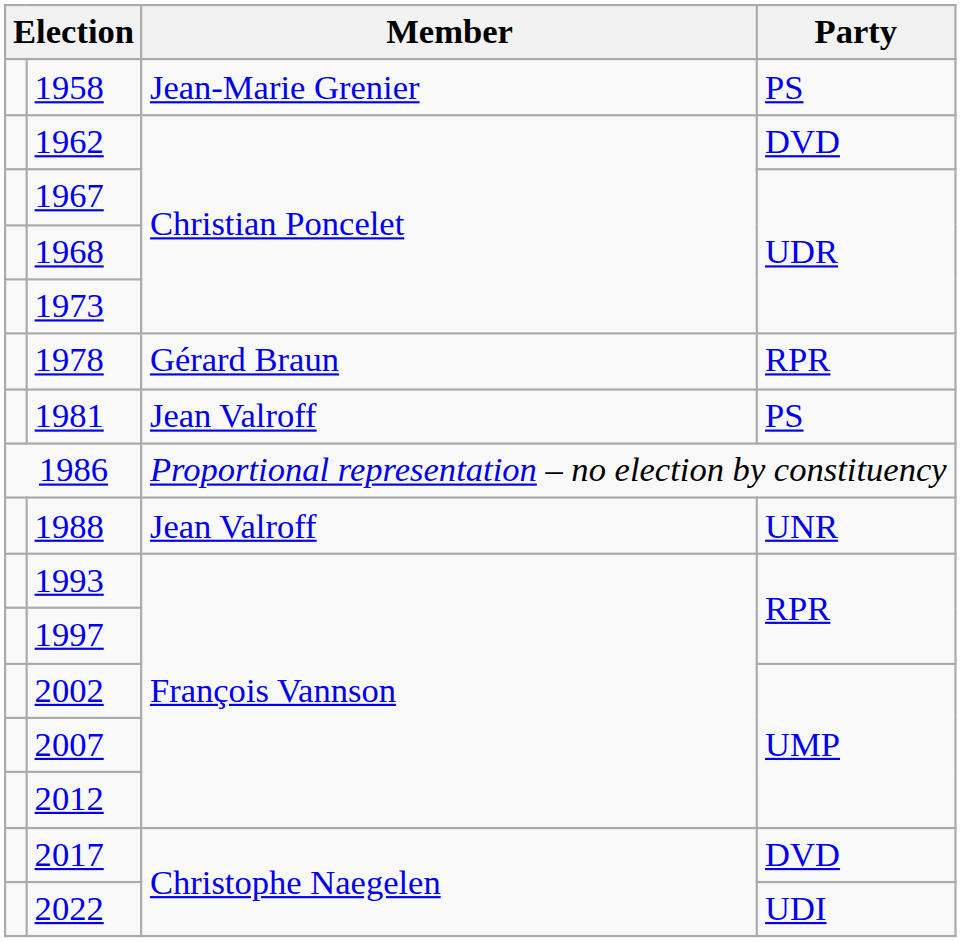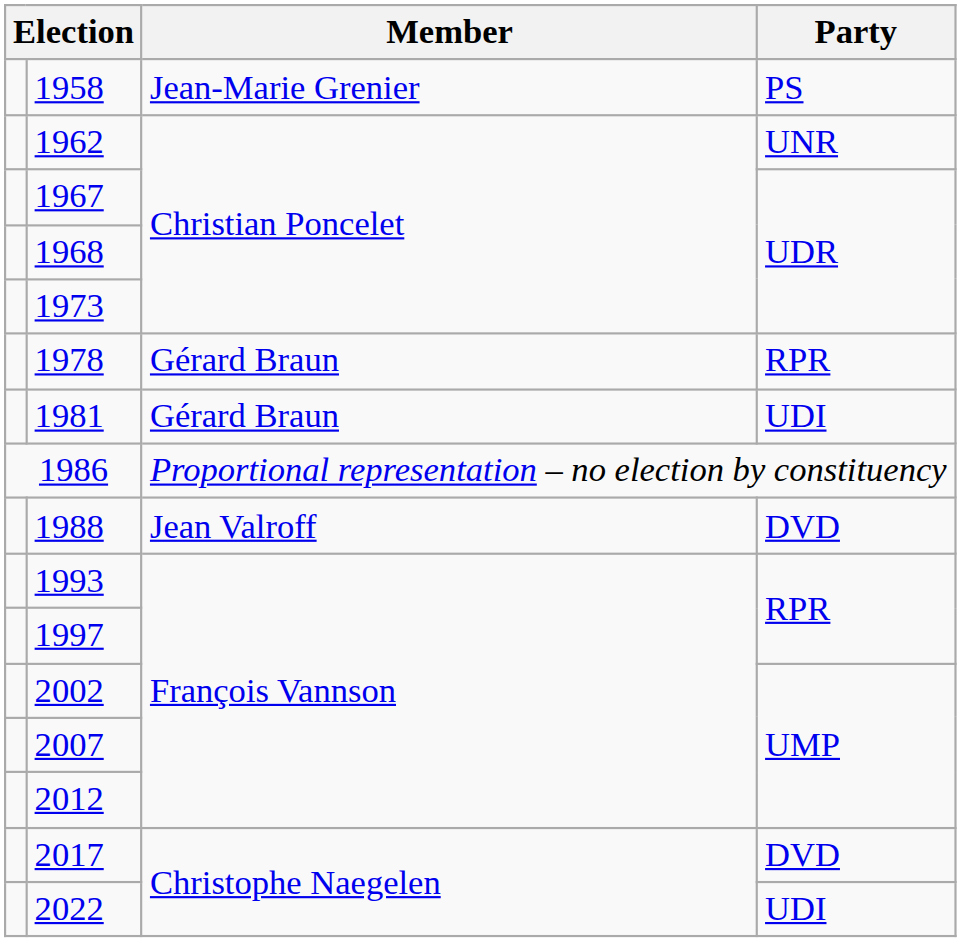(803, 141) DVD -> (802, 141) UNR
(233, 415) Jean Valroff -> (244, 415) Gérard Braun
(784, 415) PS -> (796, 415) UDI
(802, 525) UNR -> (803, 525) DVD
